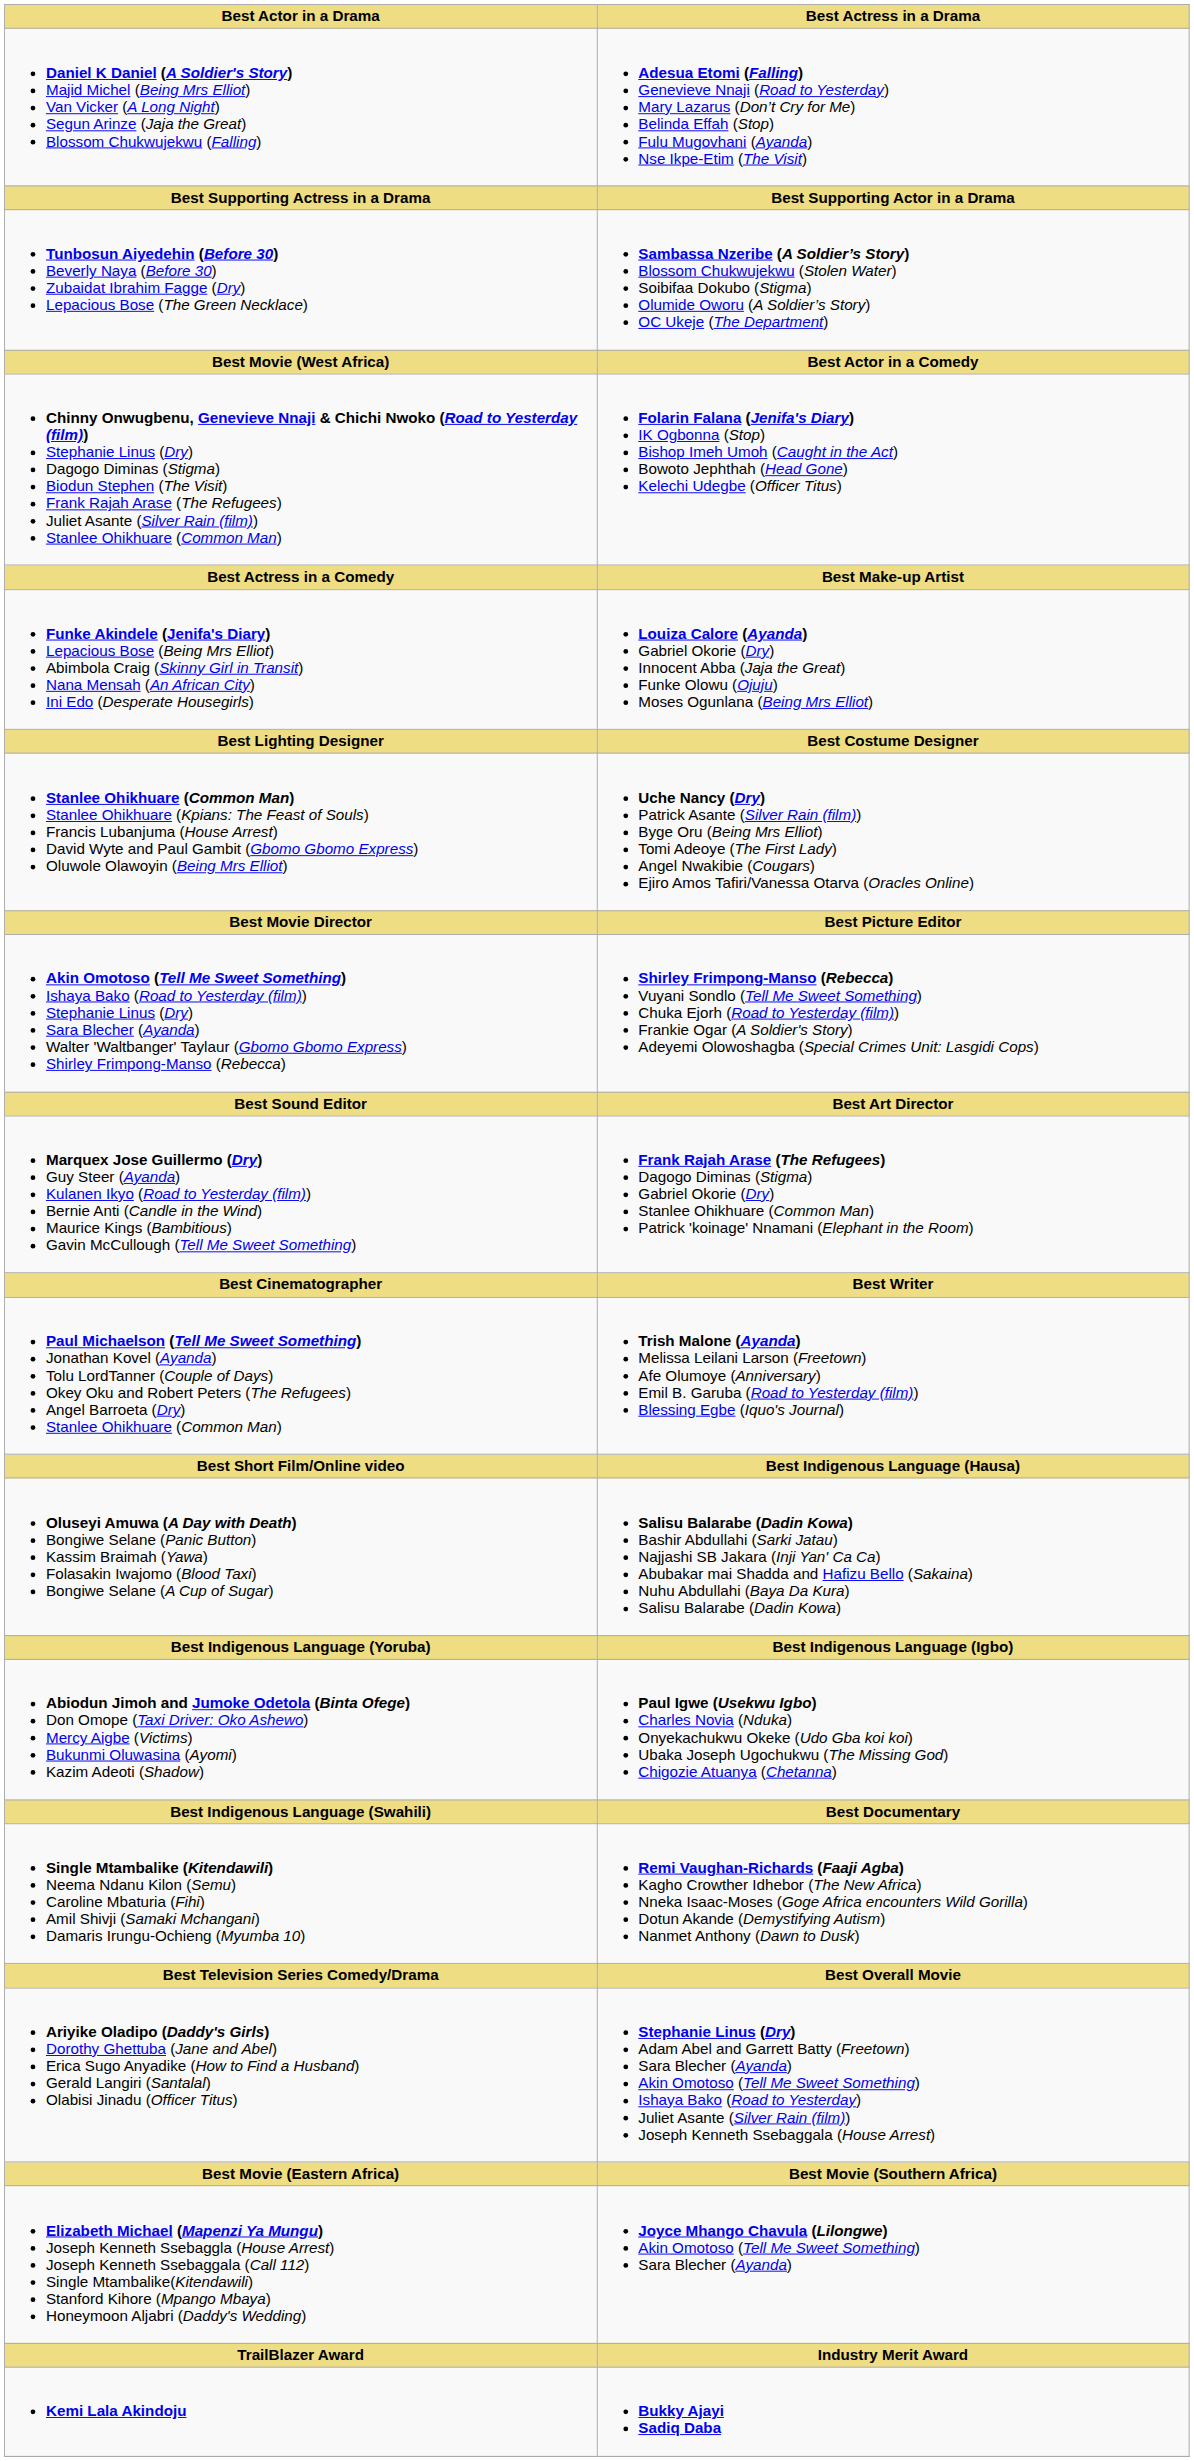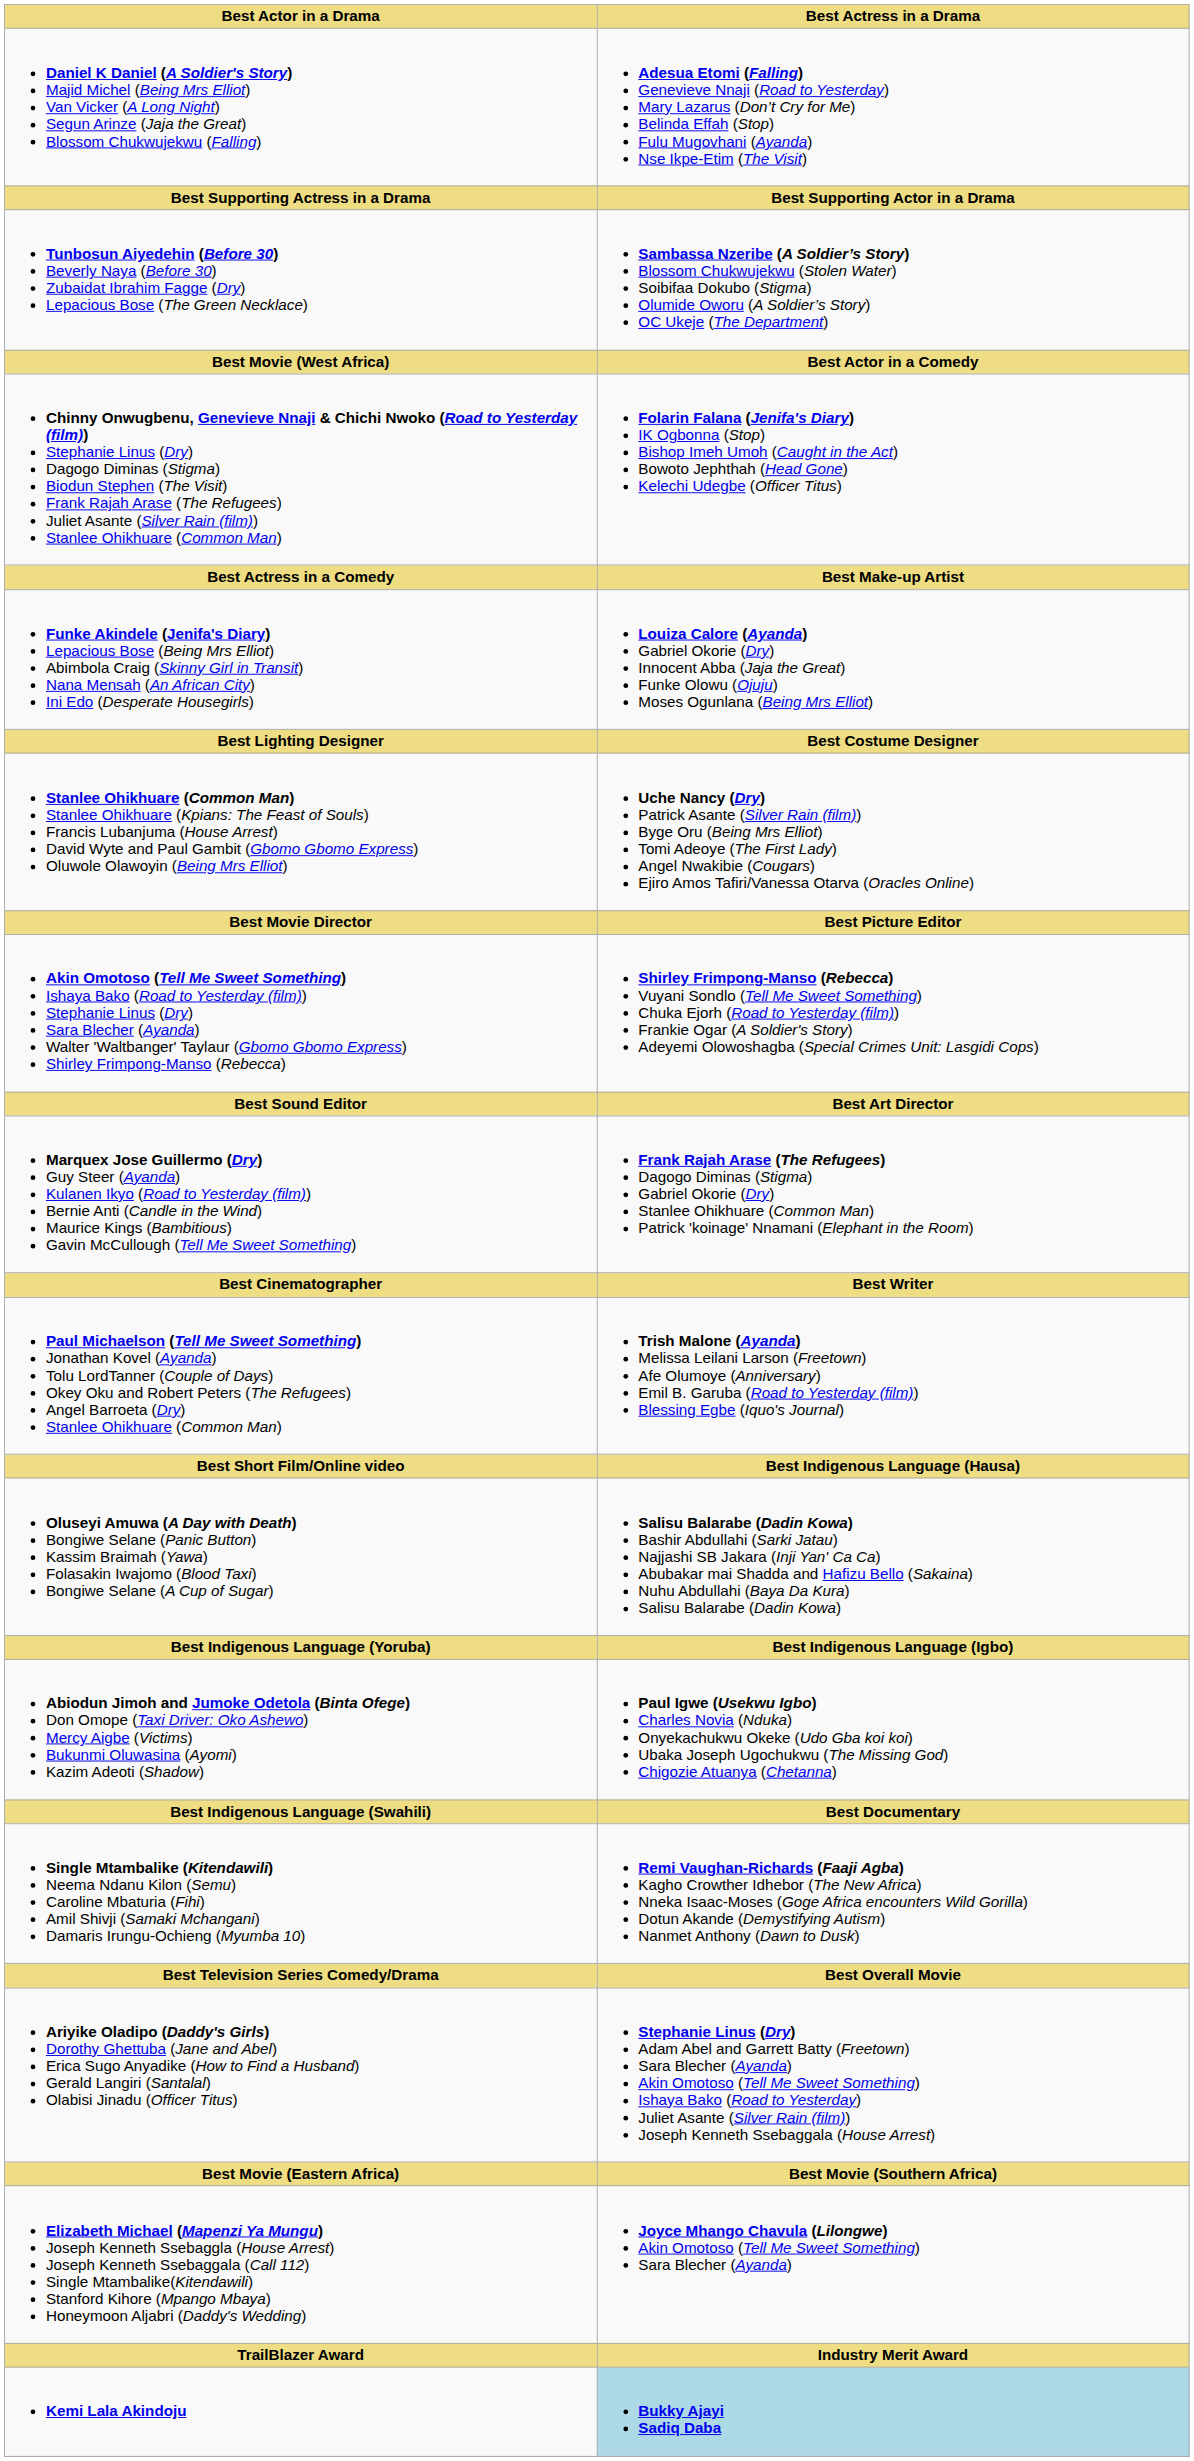(893, 2420) no background -> (893, 2420) lightblue background
